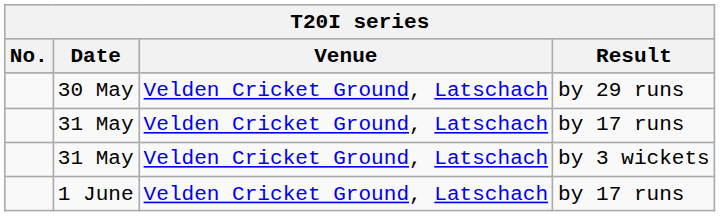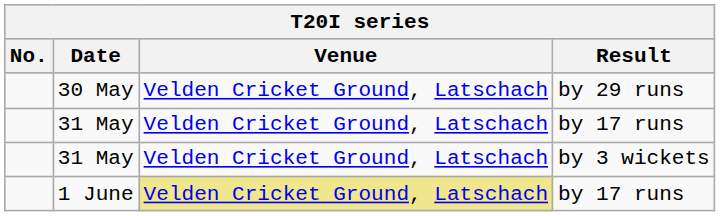(346, 194) no background -> (346, 194) khaki background
